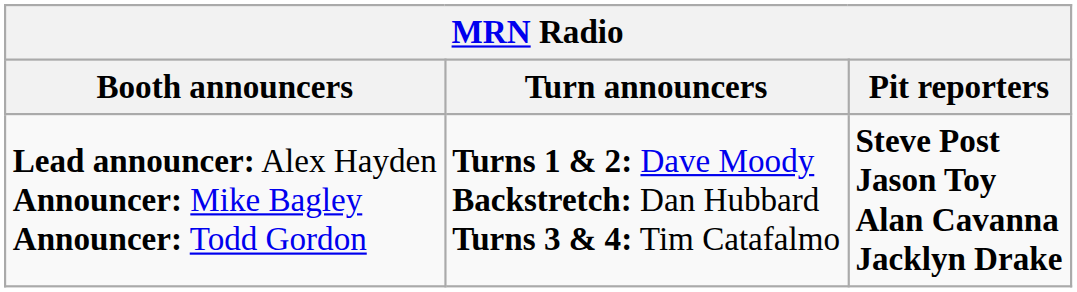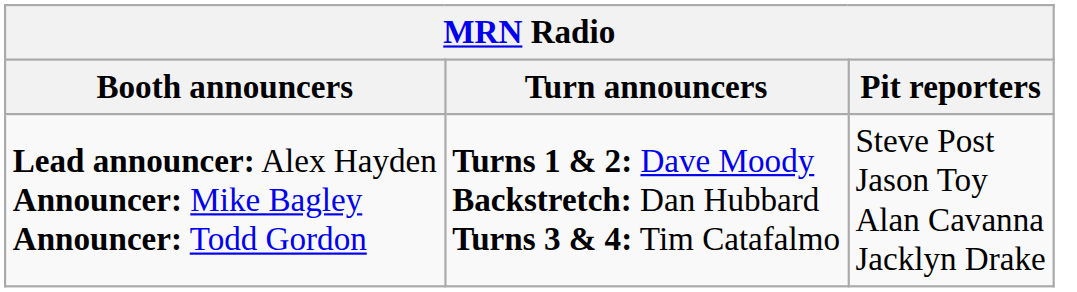(959, 200) bold -> (951, 200) normal
